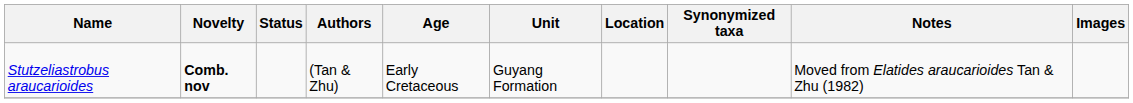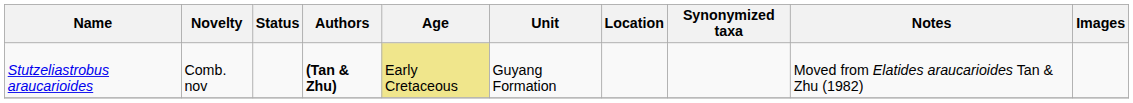(206, 78) bold -> (205, 78) normal
(330, 78) normal -> (328, 78) bold
(422, 78) no background -> (421, 78) khaki background
